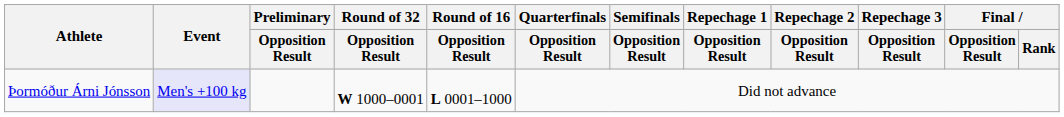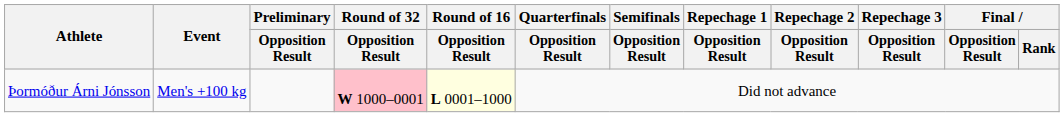(202, 90) lavender background -> (202, 90) no background
(381, 99) no background -> (381, 99) pink background
(471, 99) no background -> (471, 99) lightyellow background
